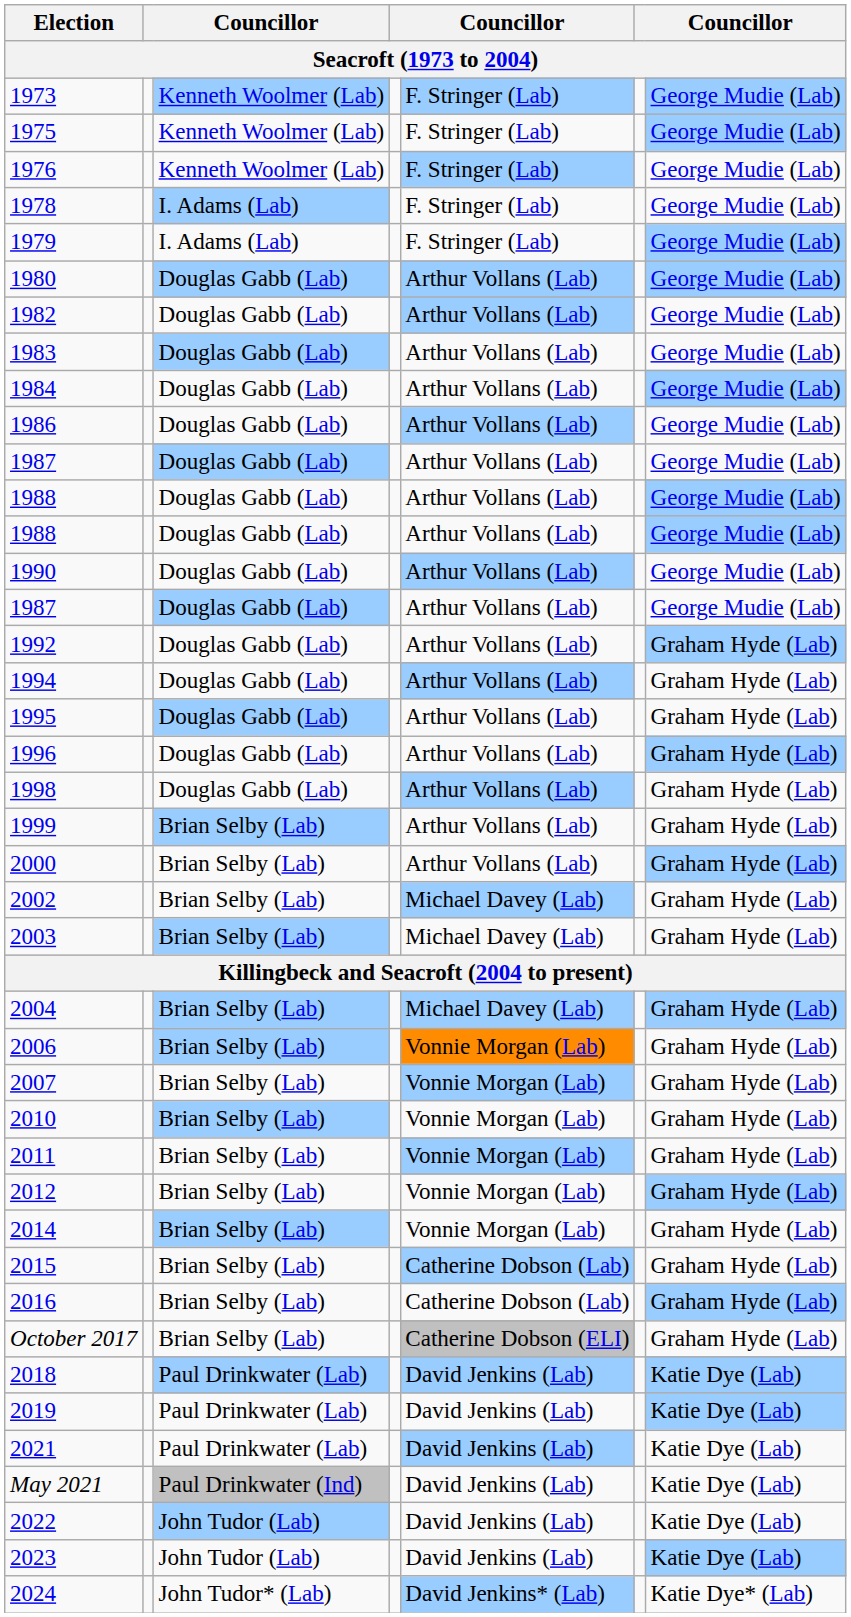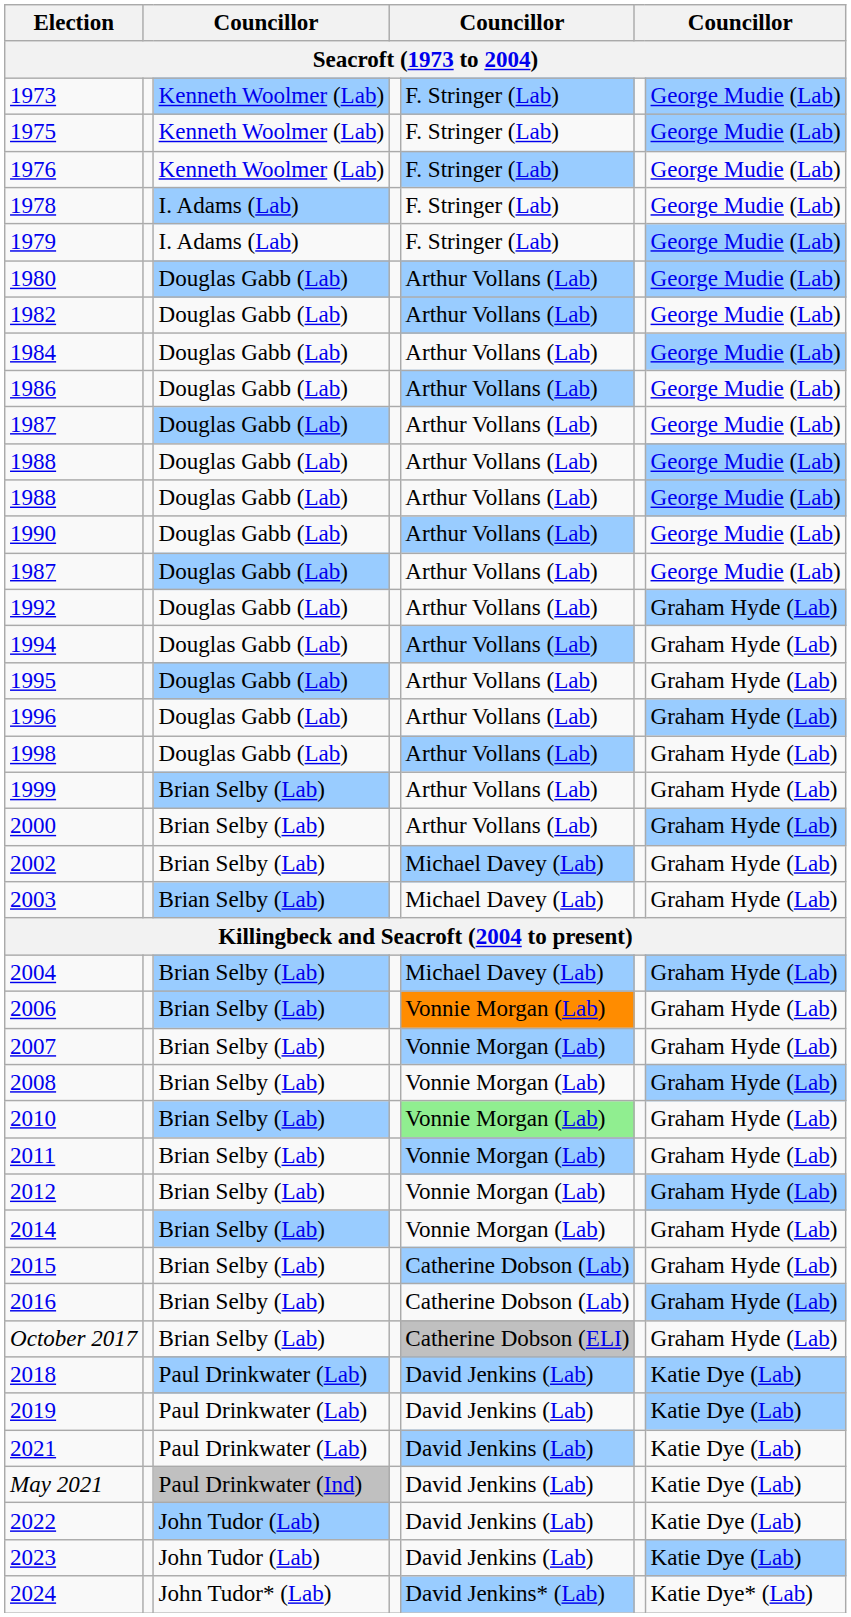- row: (33, 351)
+ row: (33, 1082)
(505, 1118) no background -> (505, 1118) lightgreen background
